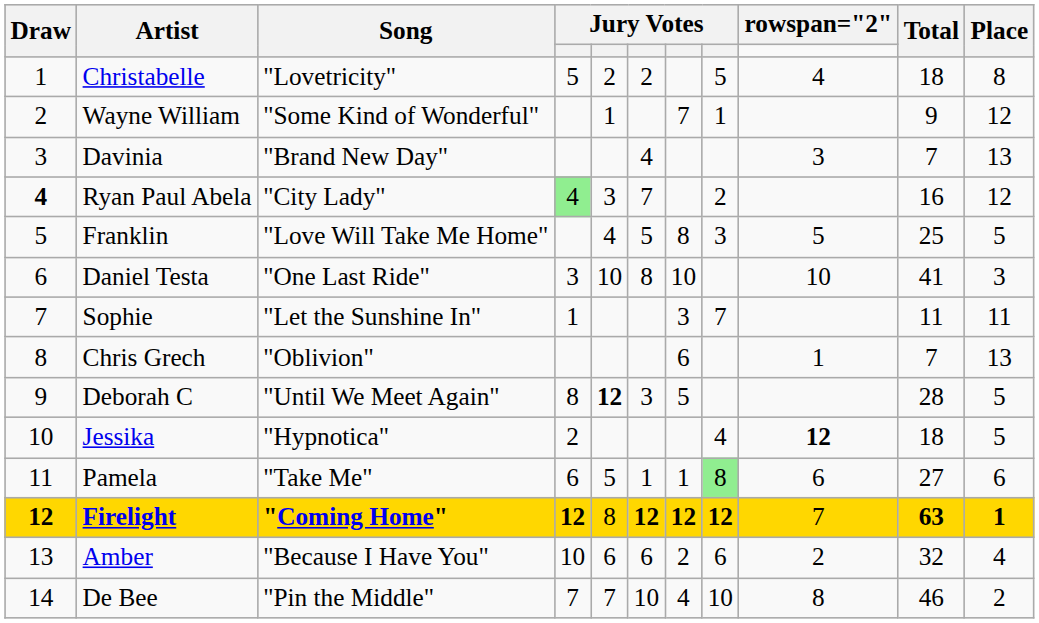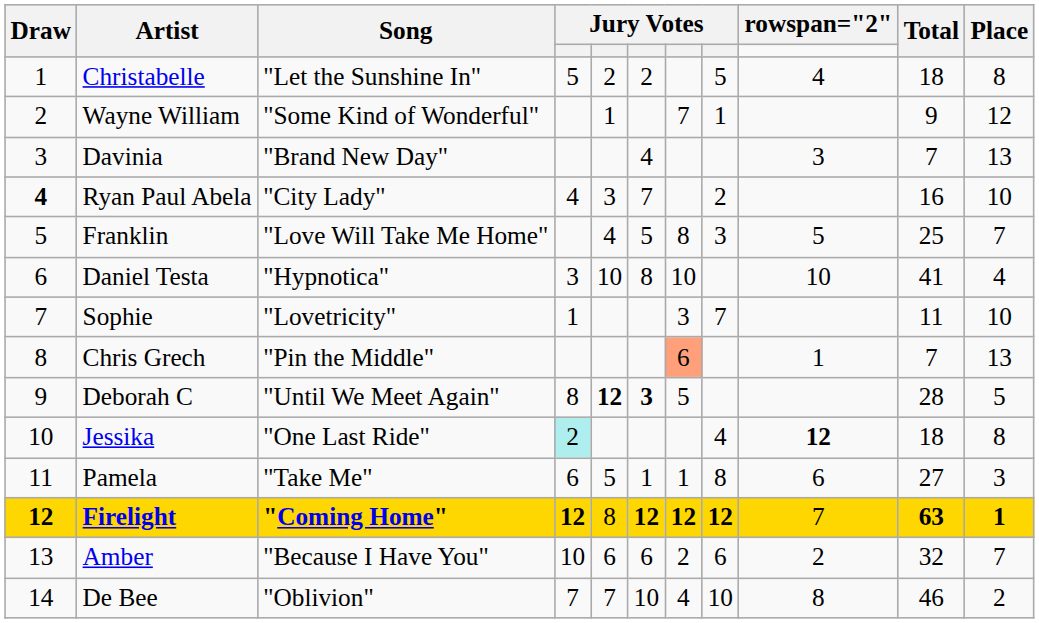(330, 76) "Lovetricity" -> (372, 76) "Let the Sunshine In"
(573, 196) lightgreen background -> (573, 196) no background
(999, 196) 12 -> (999, 196) 10
(999, 236) 5 -> (999, 236) 7
(347, 276) "One Last Ride" -> (326, 276) "Hypnotica"
(999, 276) 3 -> (999, 276) 4
(372, 316) "Let the Sunshine In" -> (330, 316) "Lovetricity"
(999, 316) 11 -> (999, 316) 10
(318, 356) "Oblivion" -> (349, 356) "Pin the Middle"
(683, 356) no background -> (683, 356) lightsalmon background
(646, 397) normal -> (646, 397) bold
(326, 437) "Hypnotica" -> (347, 437) "One Last Ride"
(573, 437) no background -> (573, 437) paleturquoise background
(999, 437) 5 -> (999, 437) 8
(720, 477) lightgreen background -> (720, 477) no background
(999, 477) 6 -> (999, 477) 3
(999, 557) 4 -> (999, 557) 7
(349, 597) "Pin the Middle" -> (318, 597) "Oblivion"
